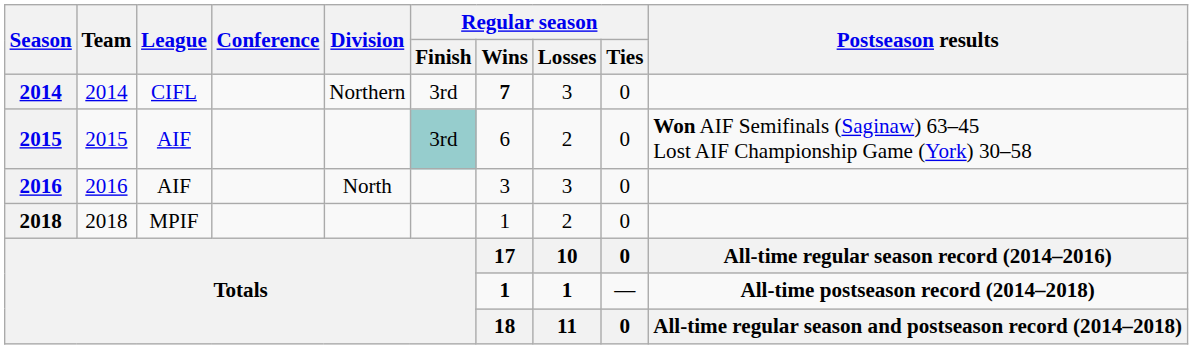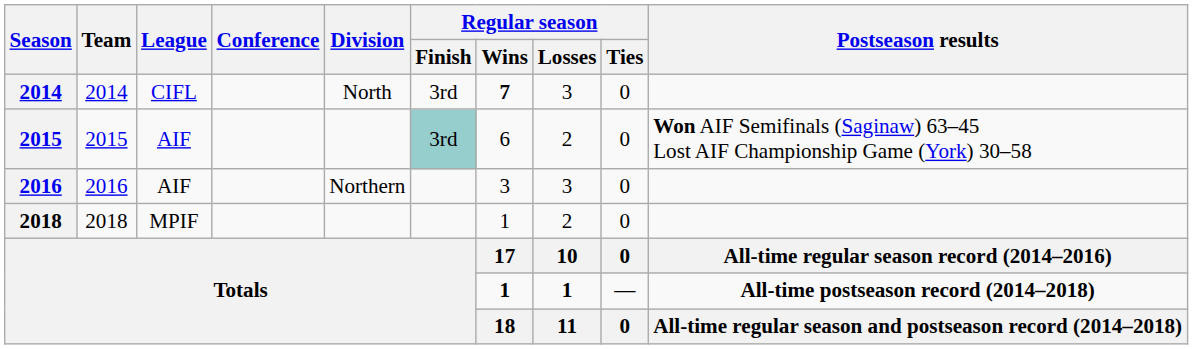(367, 91) Northern -> (367, 91) North
(367, 186) North -> (367, 186) Northern
